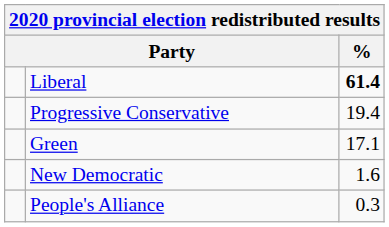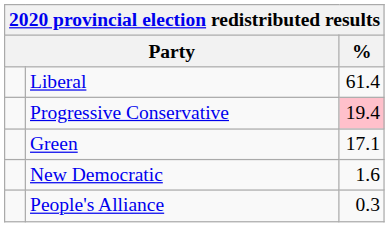(363, 81) bold -> (363, 81) normal
(363, 112) no background -> (363, 112) pink background
